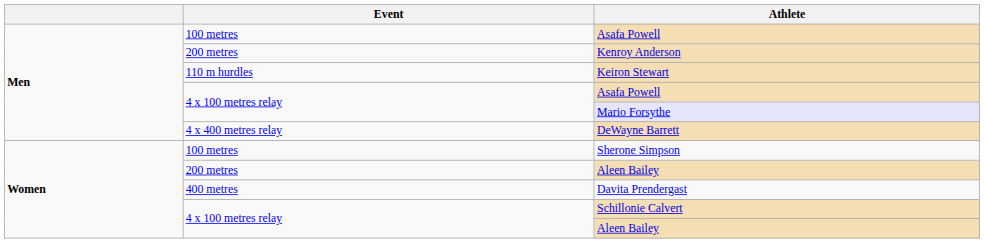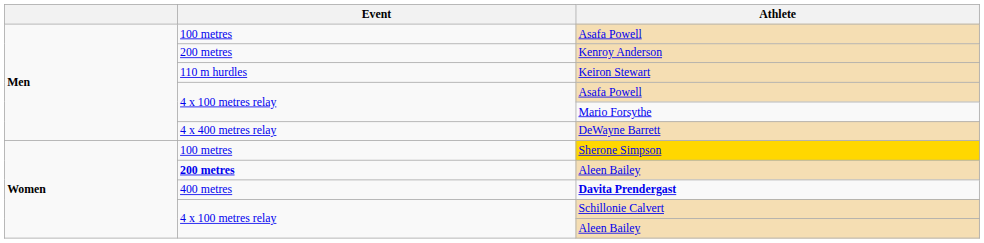(634, 112) lavender background -> (615, 112) no background
(639, 150) no background -> (620, 150) gold background
(212, 170) normal -> (207, 170) bold
(642, 189) normal -> (627, 189) bold
